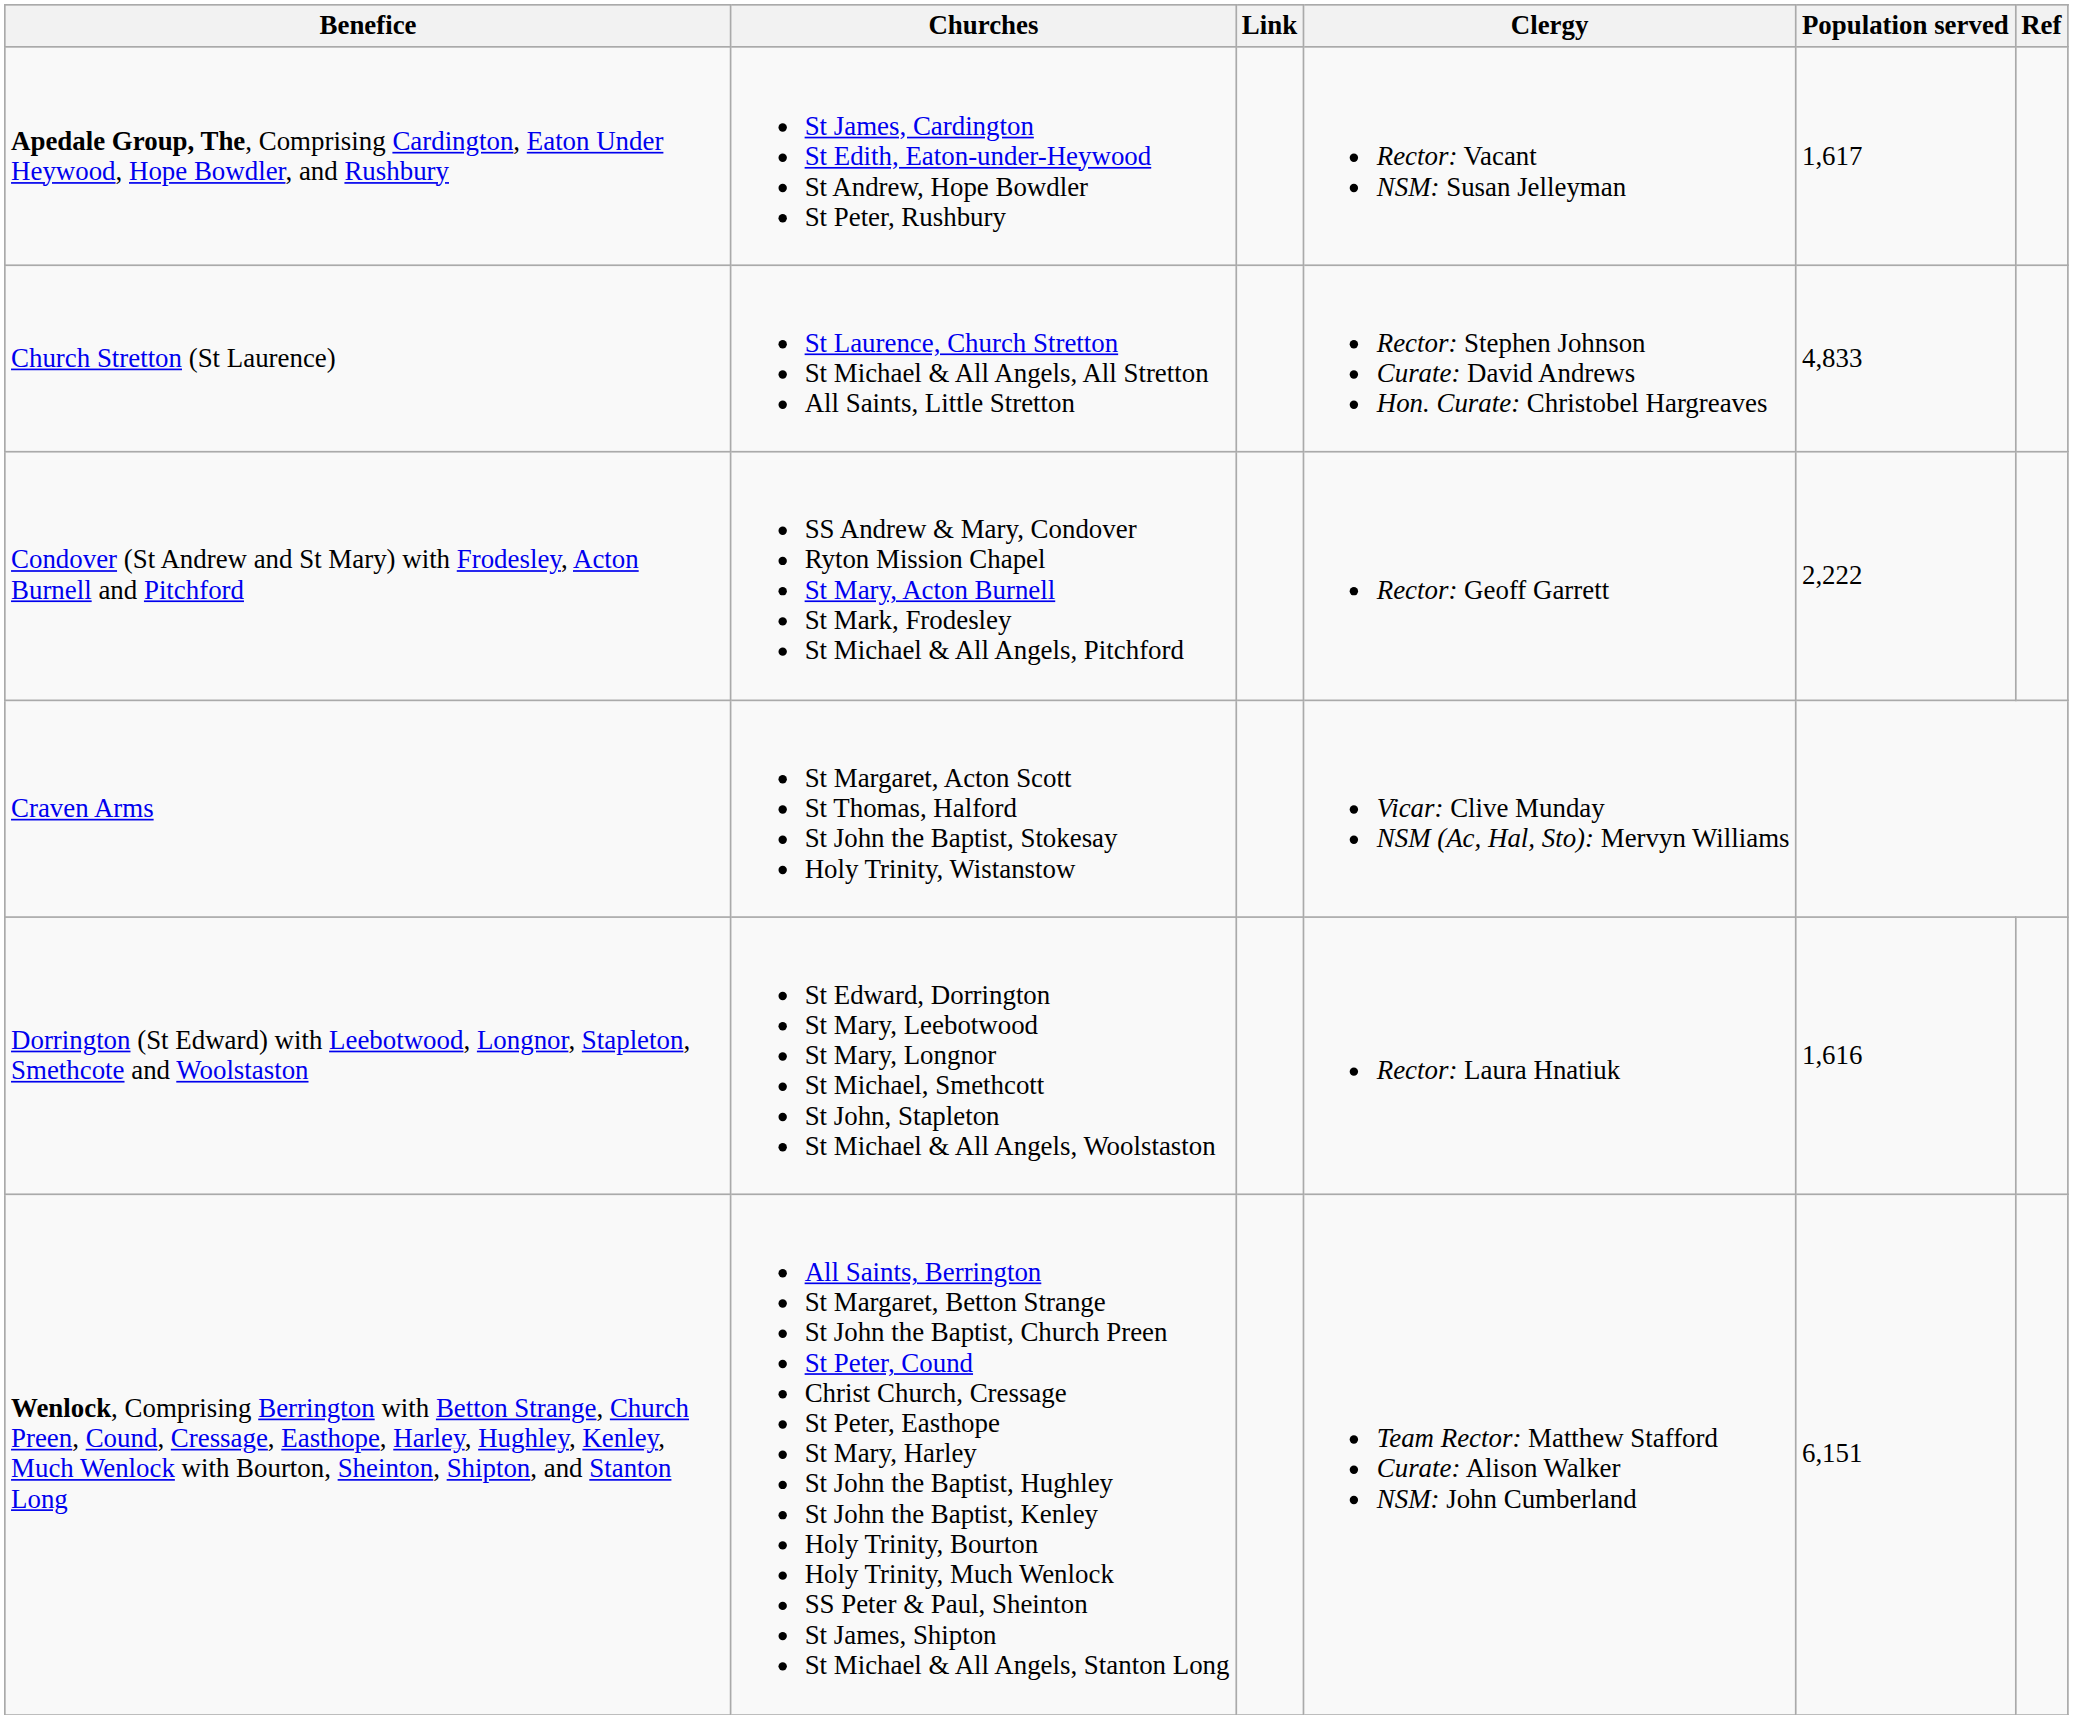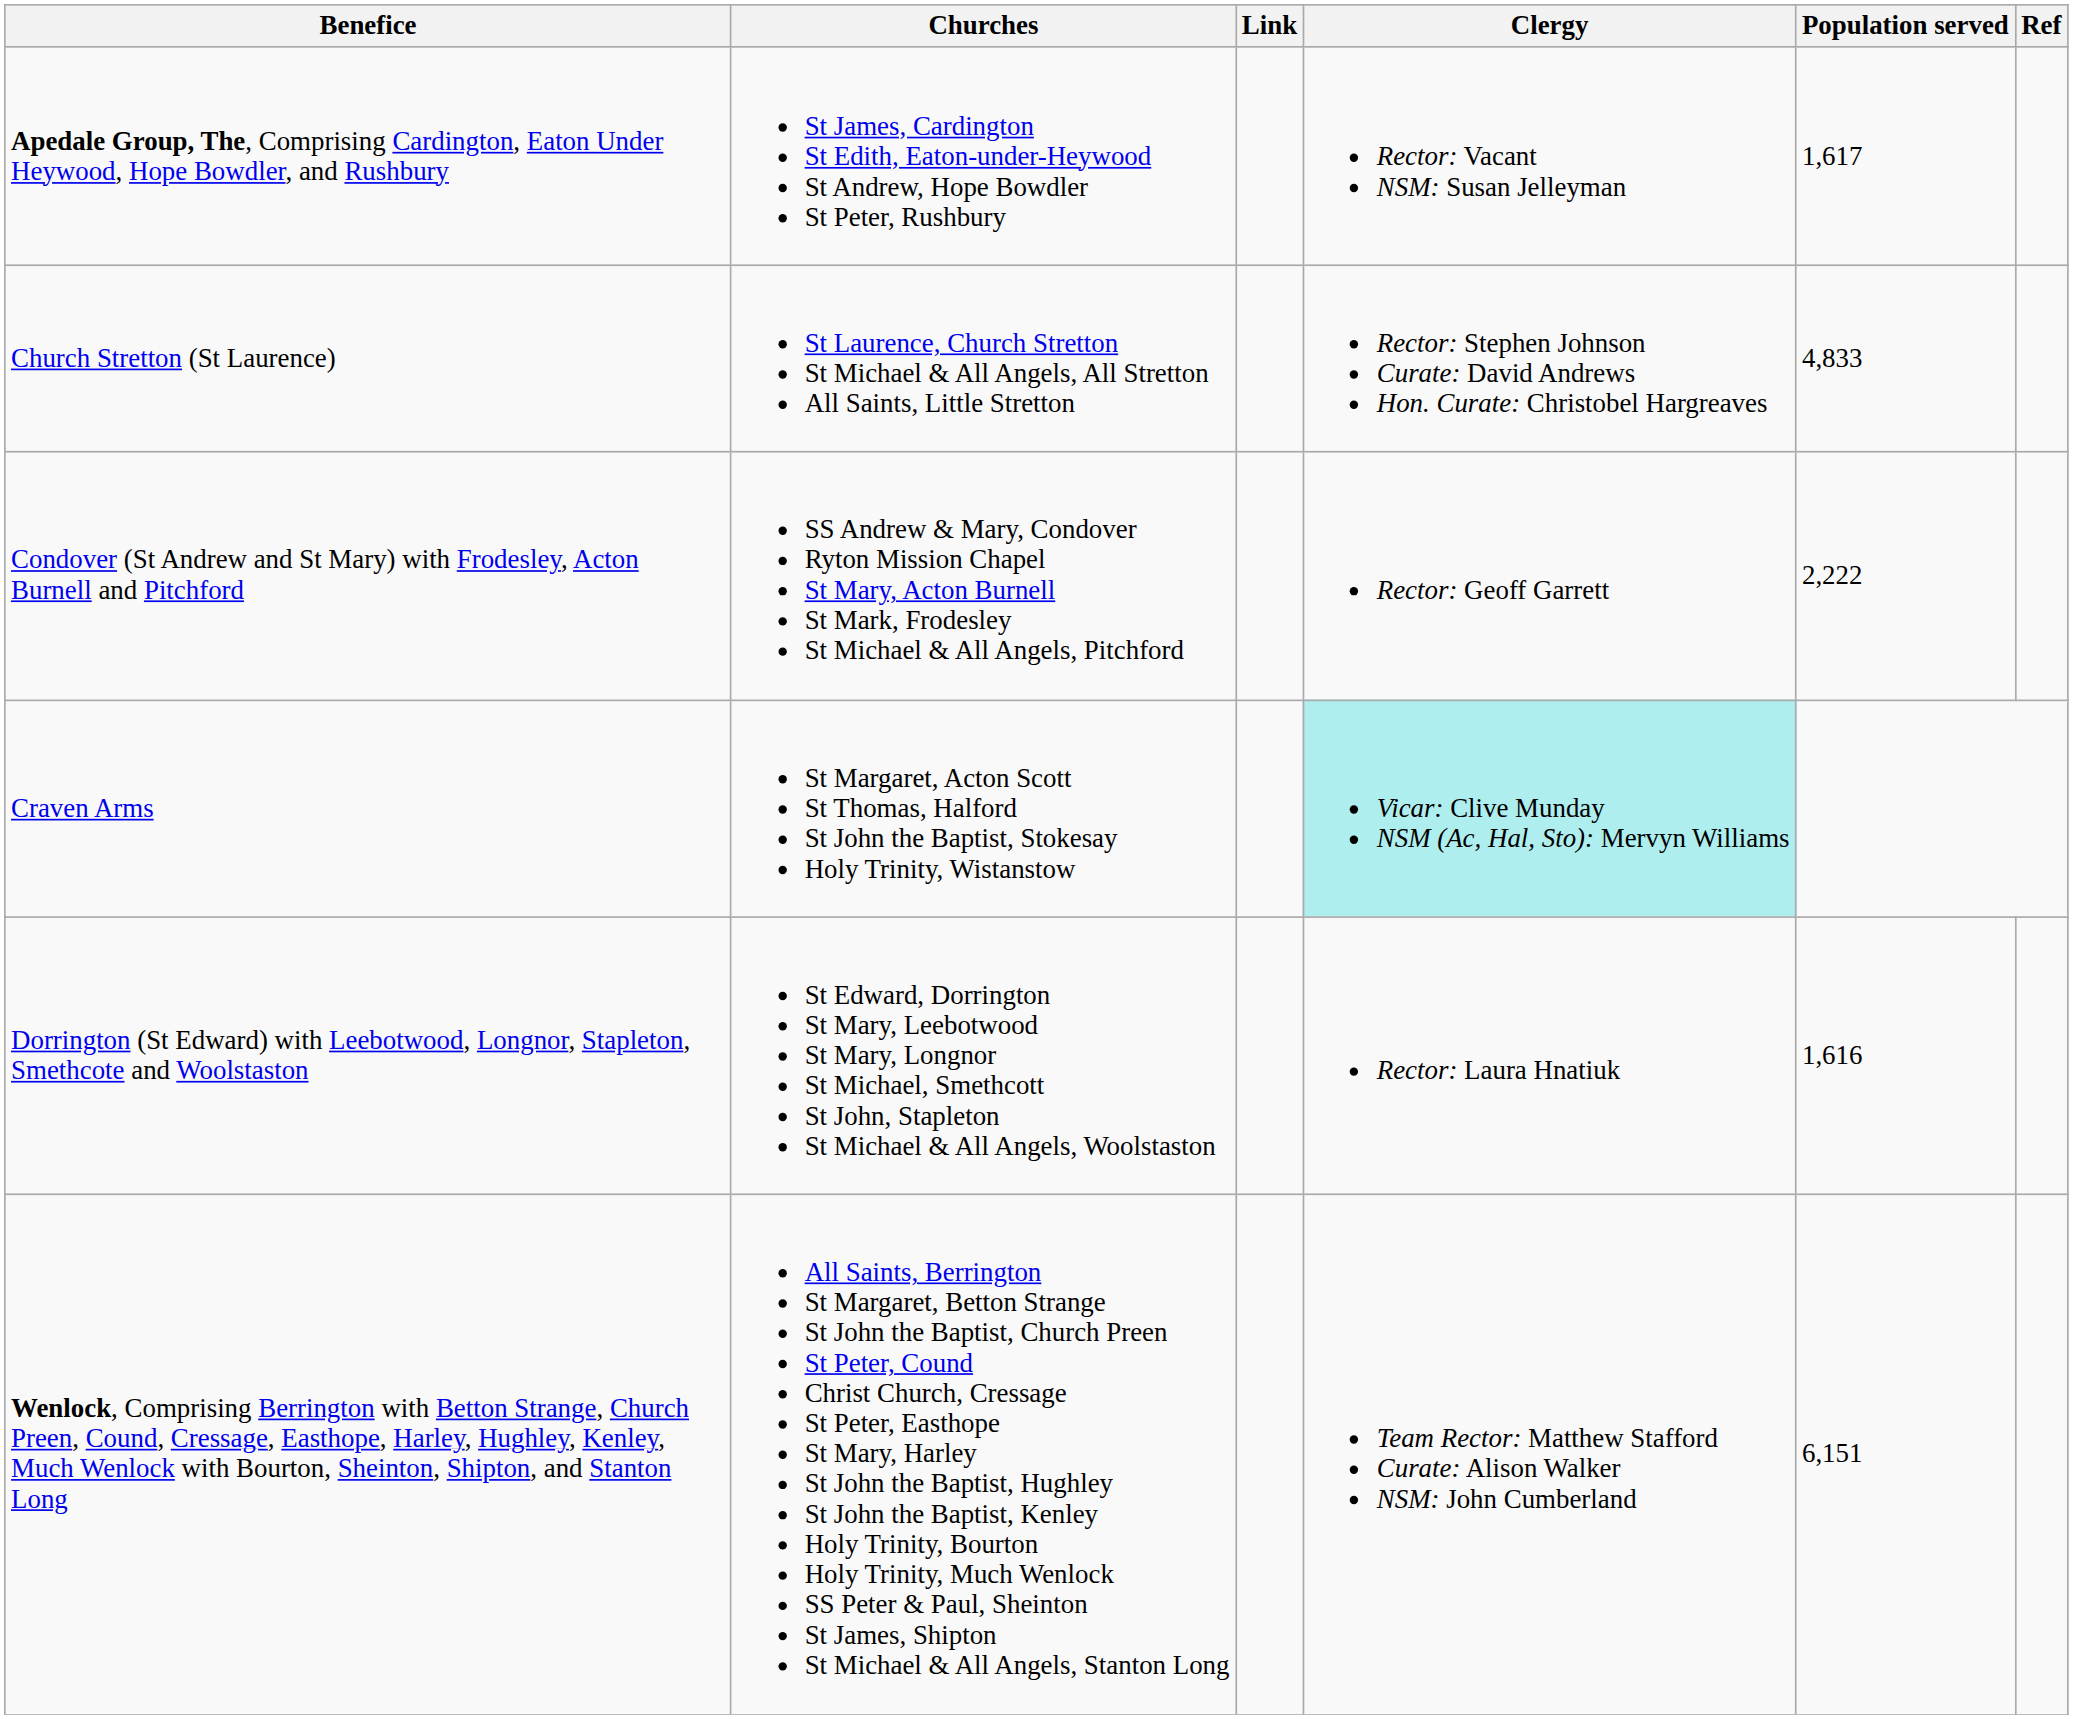(1550, 823) no background -> (1550, 823) paleturquoise background
